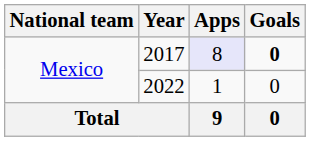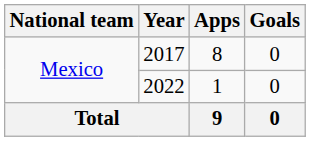(217, 53) lavender background -> (217, 53) no background
(275, 53) bold -> (275, 53) normal
